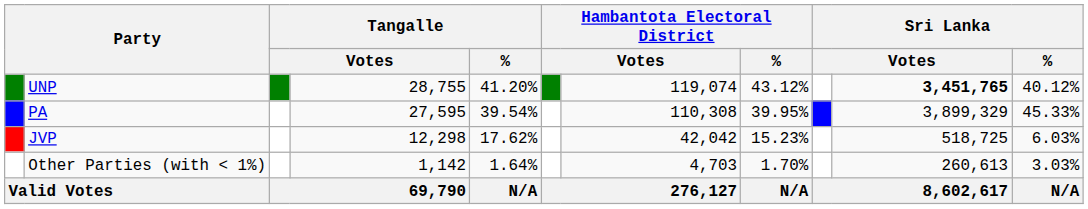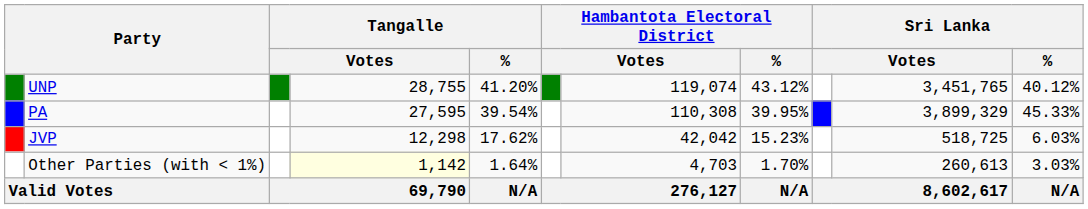(965, 88) bold -> (965, 88) normal
(442, 165) no background -> (442, 165) lightyellow background
